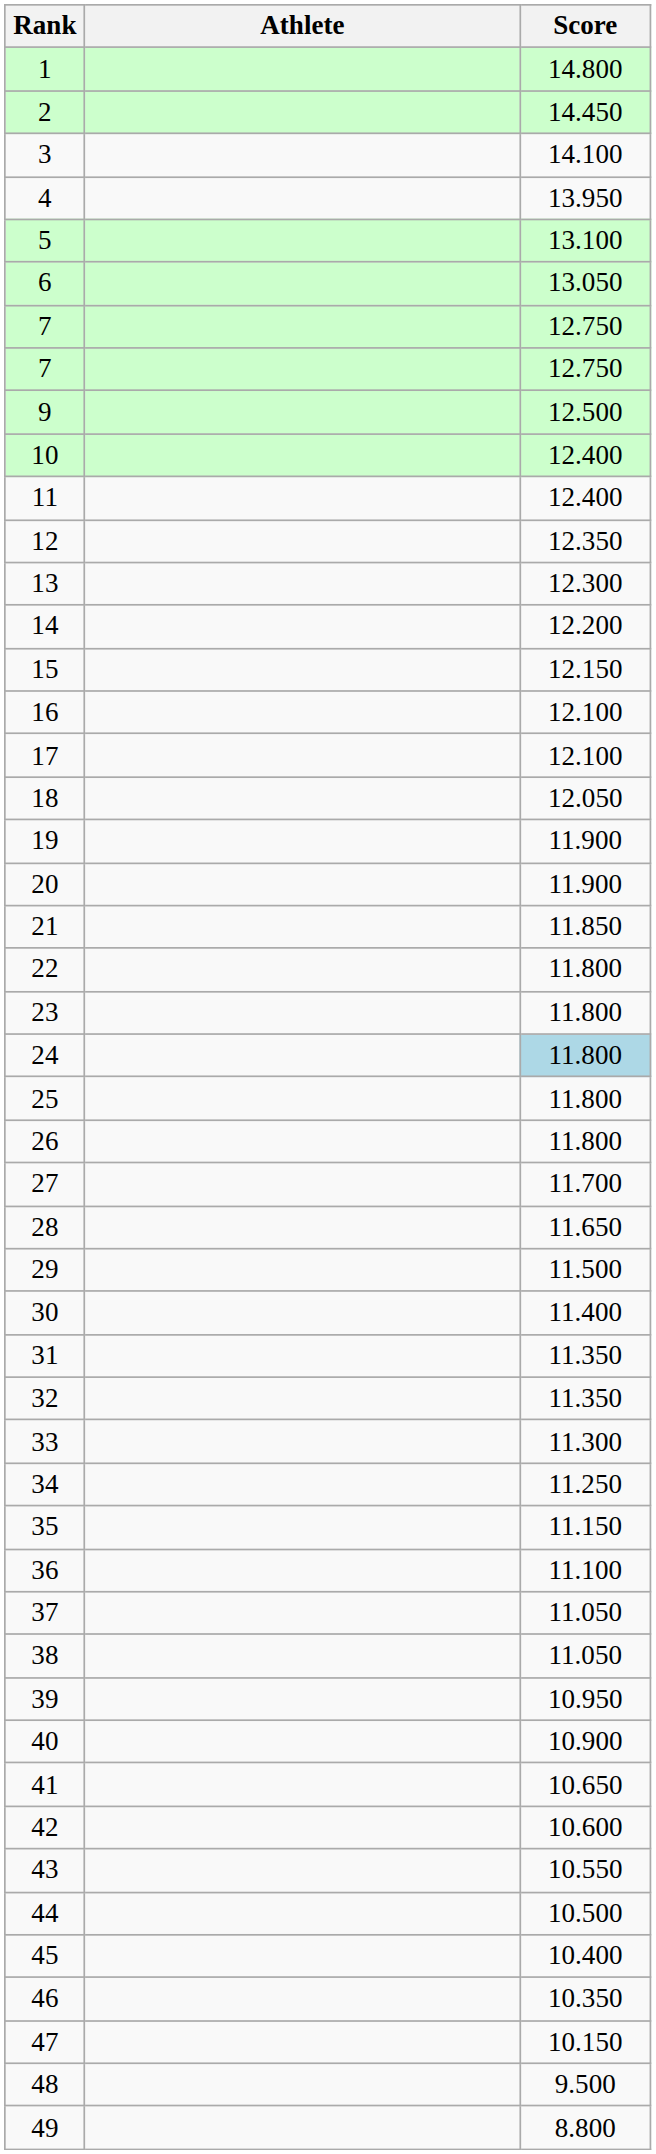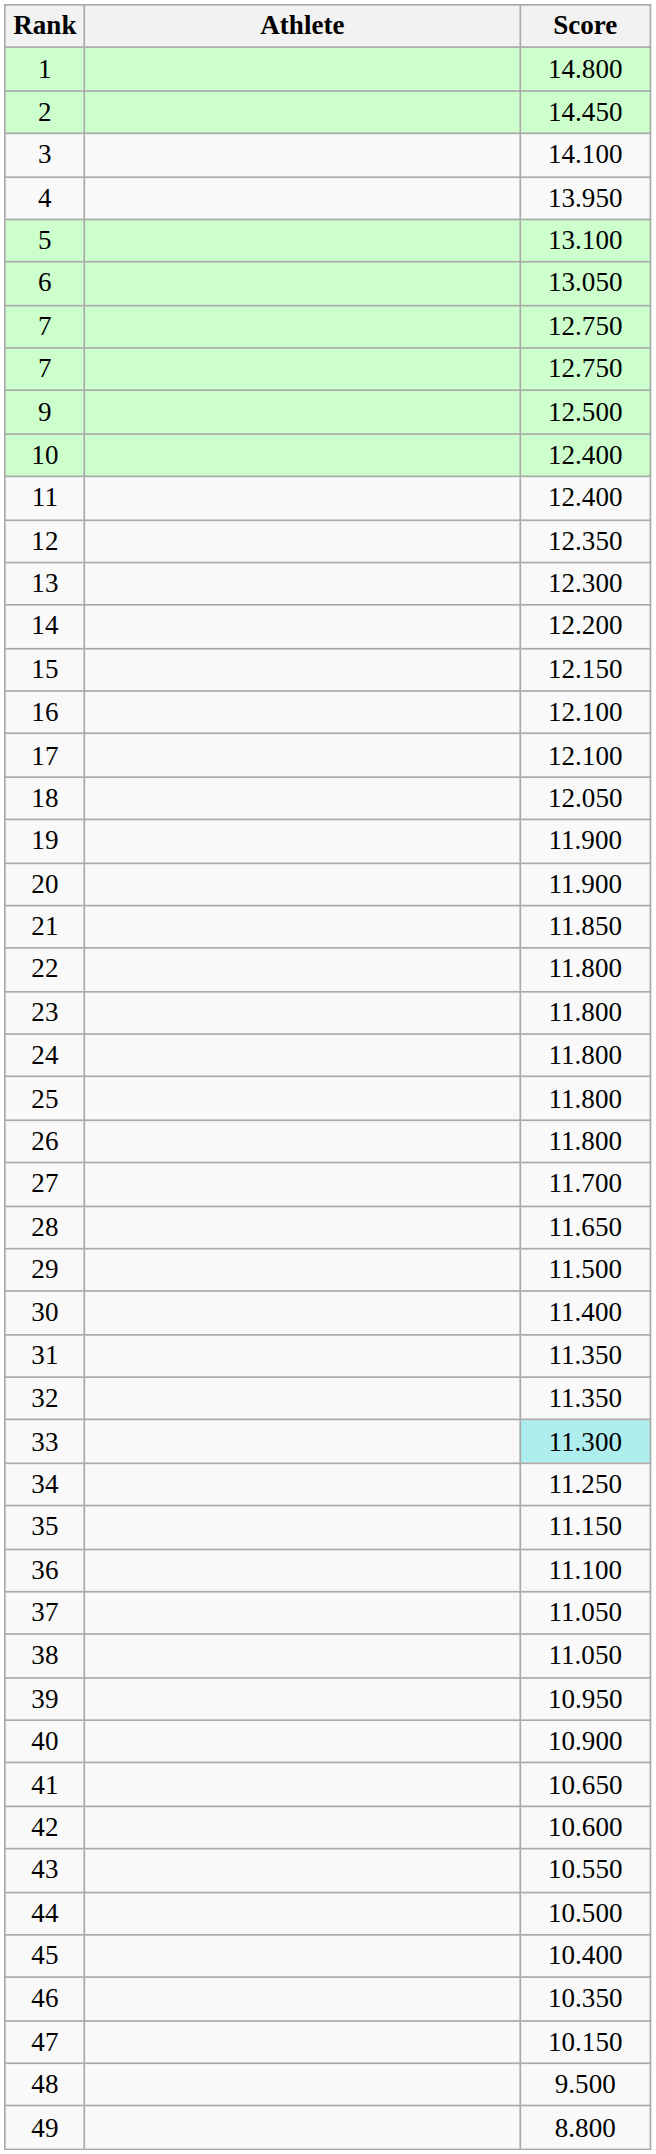(585, 1055) lightblue background -> (585, 1055) no background
(585, 1441) no background -> (585, 1441) paleturquoise background
